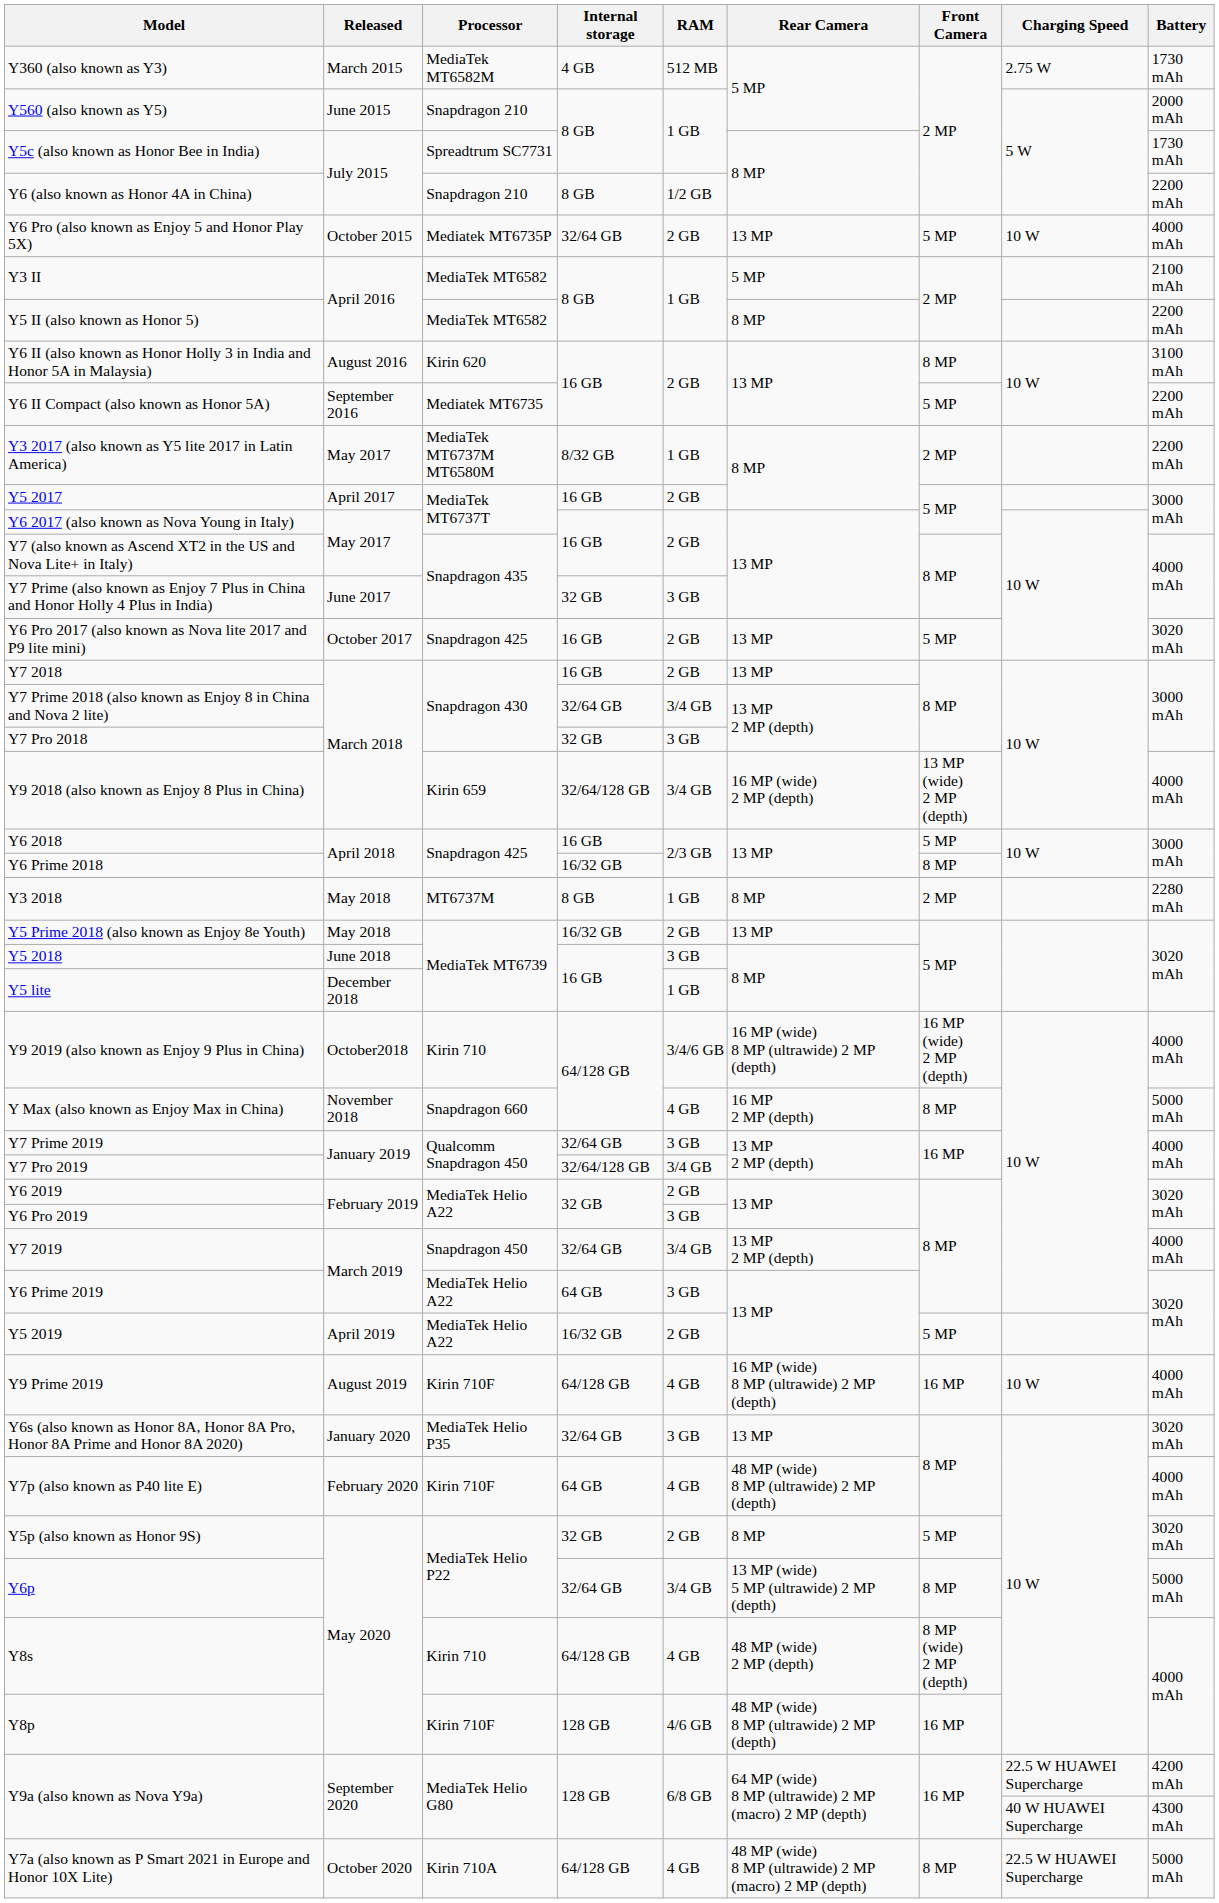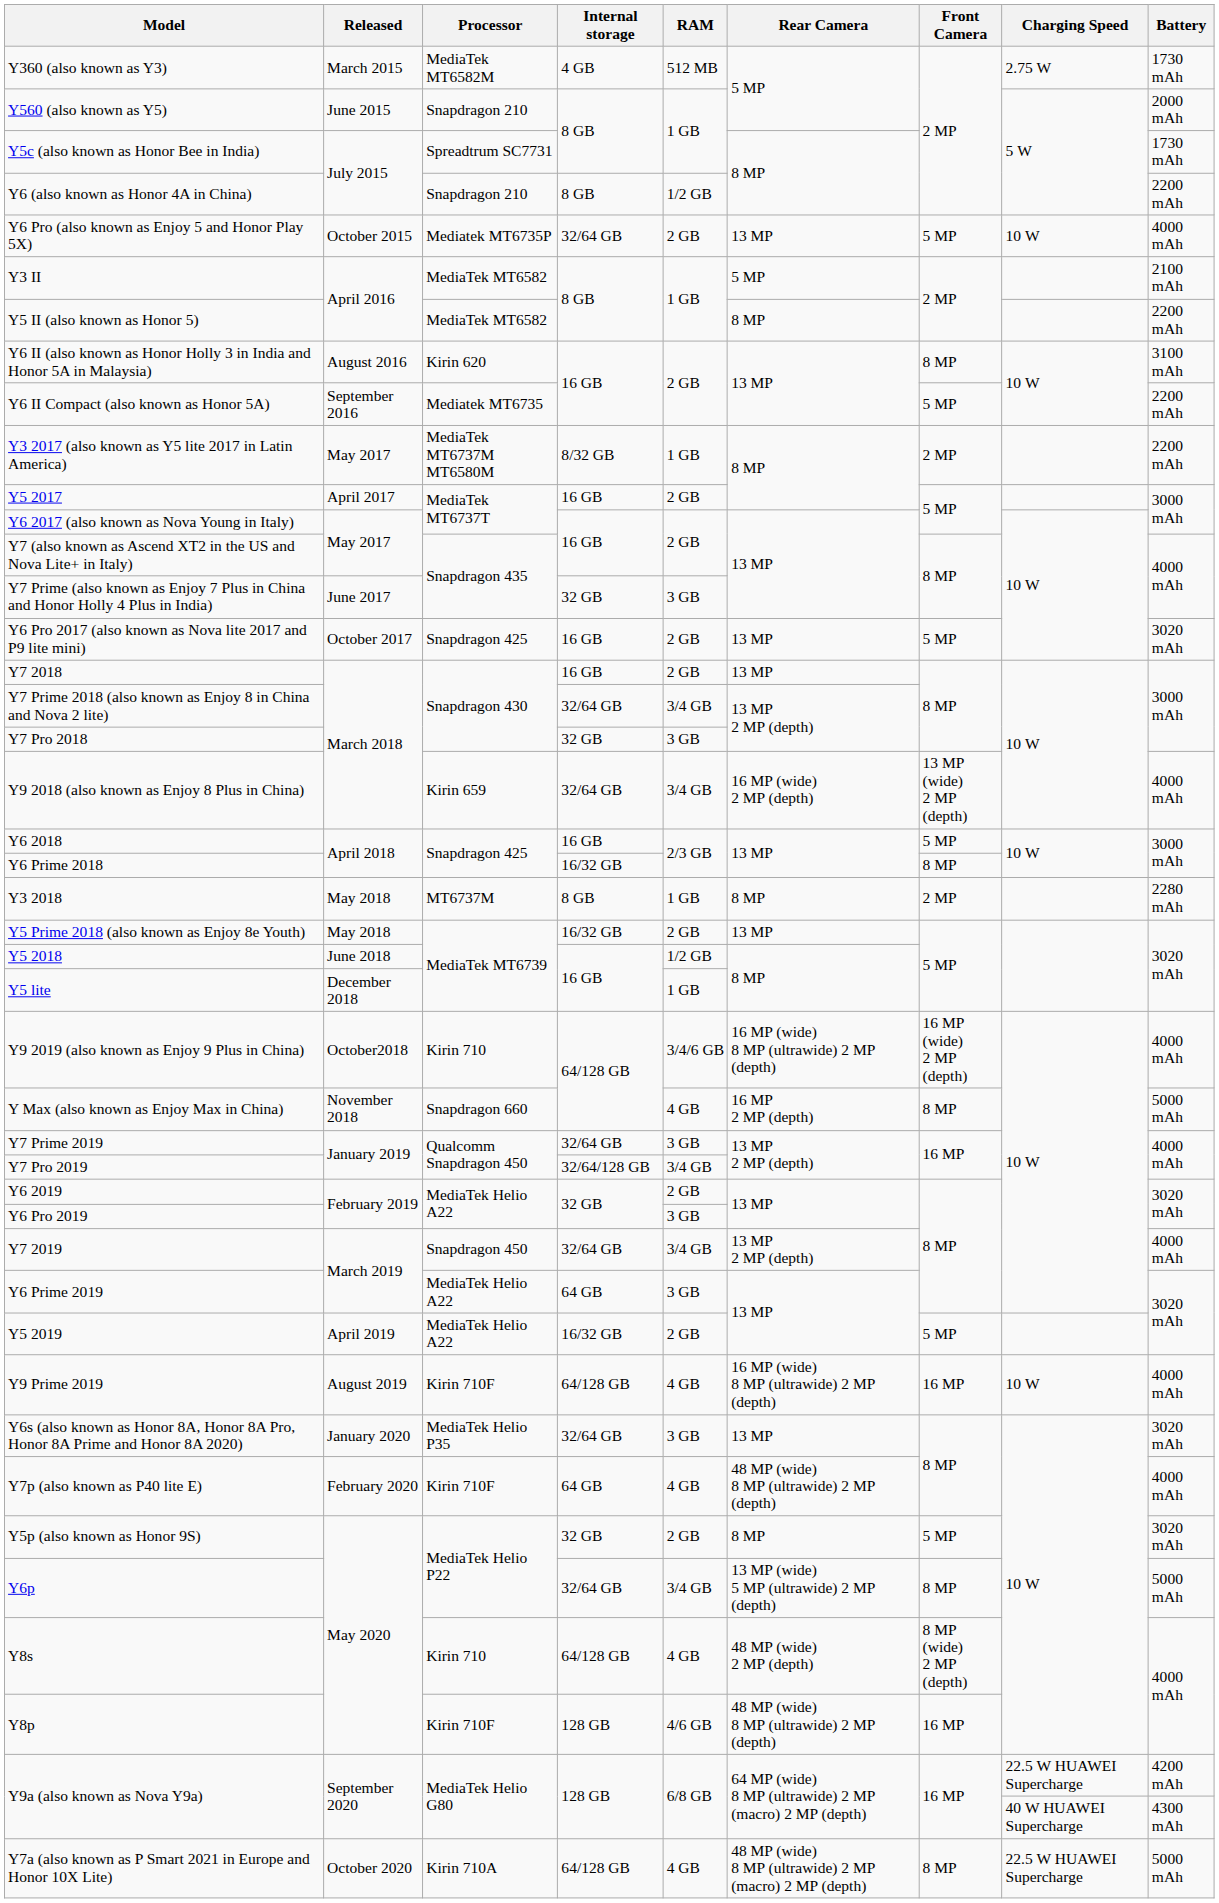(606, 790) 32/64/128 GB -> (592, 790) 32/64 GB
(683, 956) 3 GB -> (689, 956) 1/2 GB
